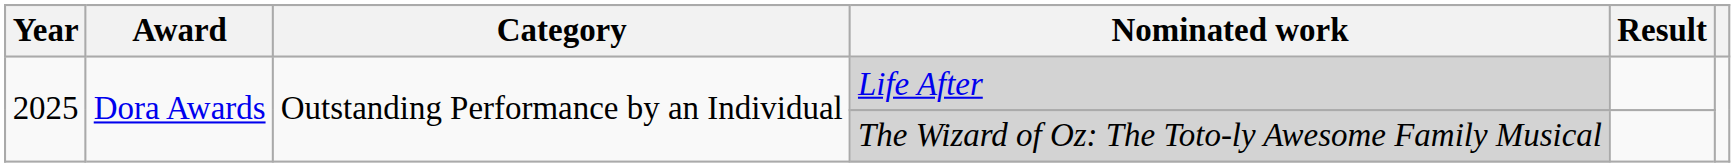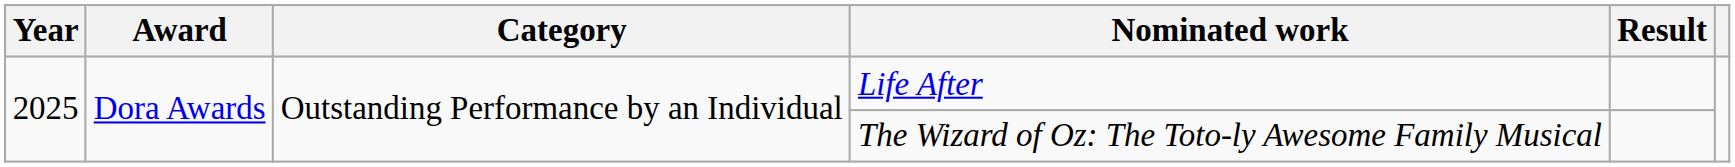(920, 82) lightgrey background -> (920, 82) no background
(1230, 135) lightgrey background -> (1230, 135) no background
